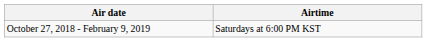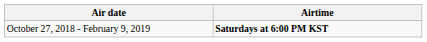(268, 29) normal -> (272, 29) bold
